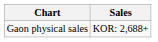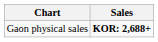(121, 28) normal -> (122, 28) bold
